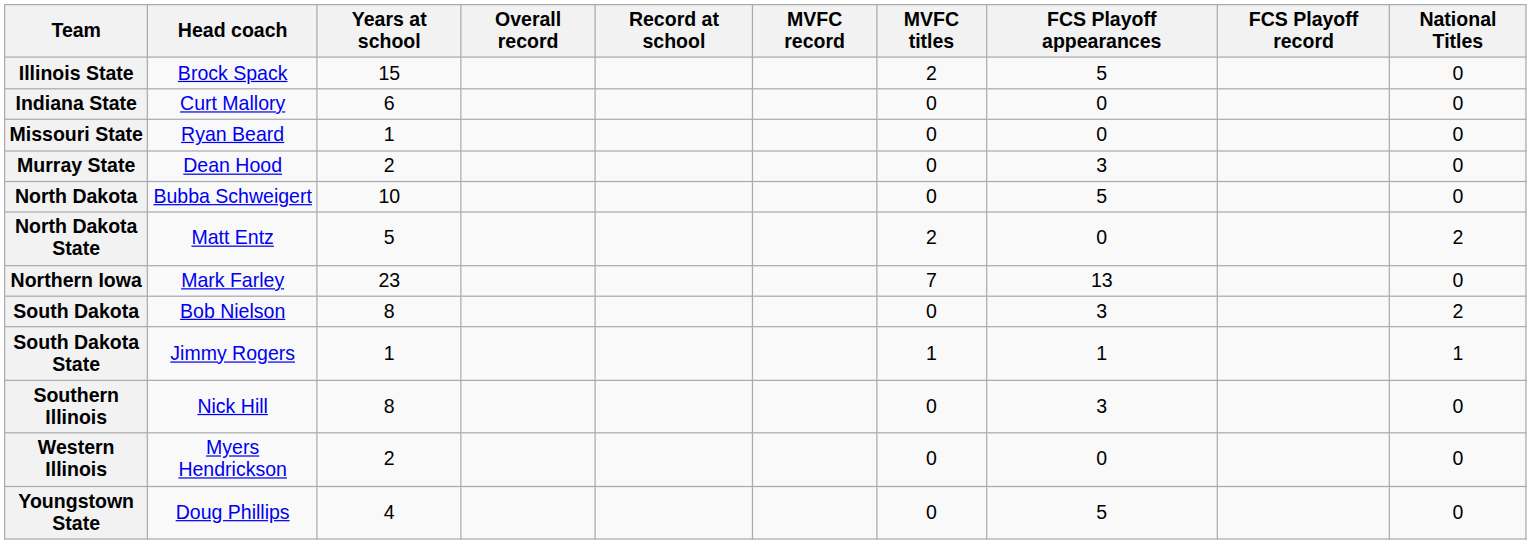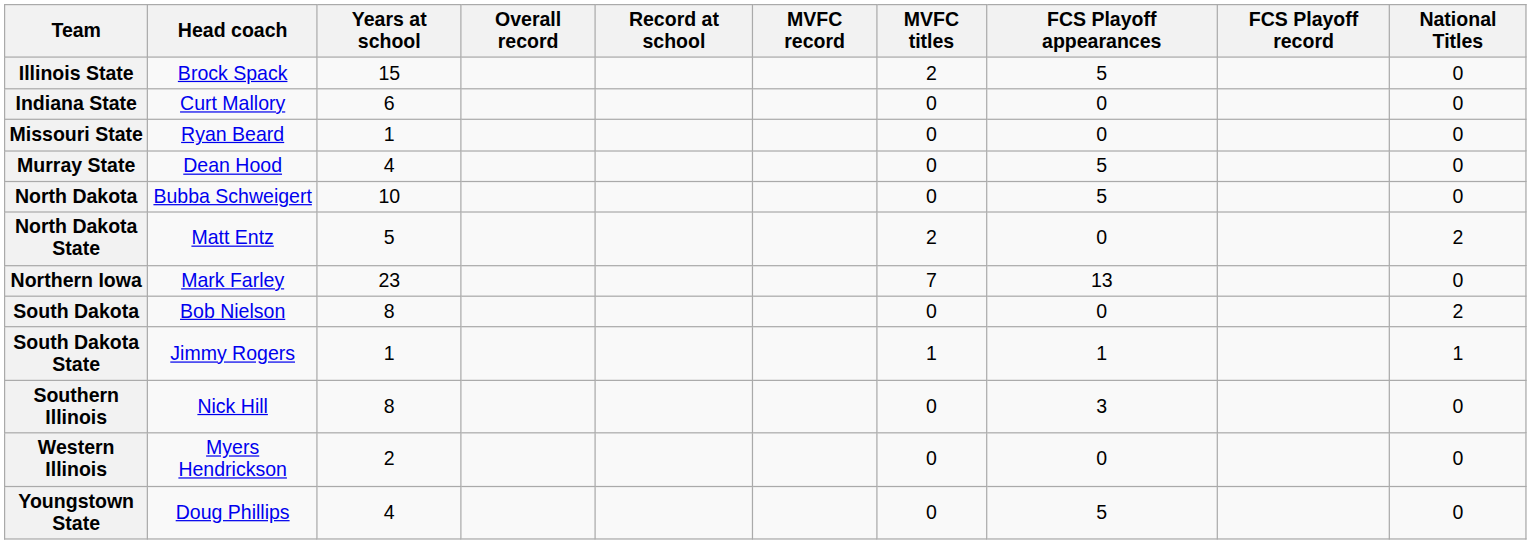(389, 165) 2 -> (389, 165) 4
(1102, 165) 3 -> (1102, 165) 5
(1102, 311) 3 -> (1102, 311) 0
